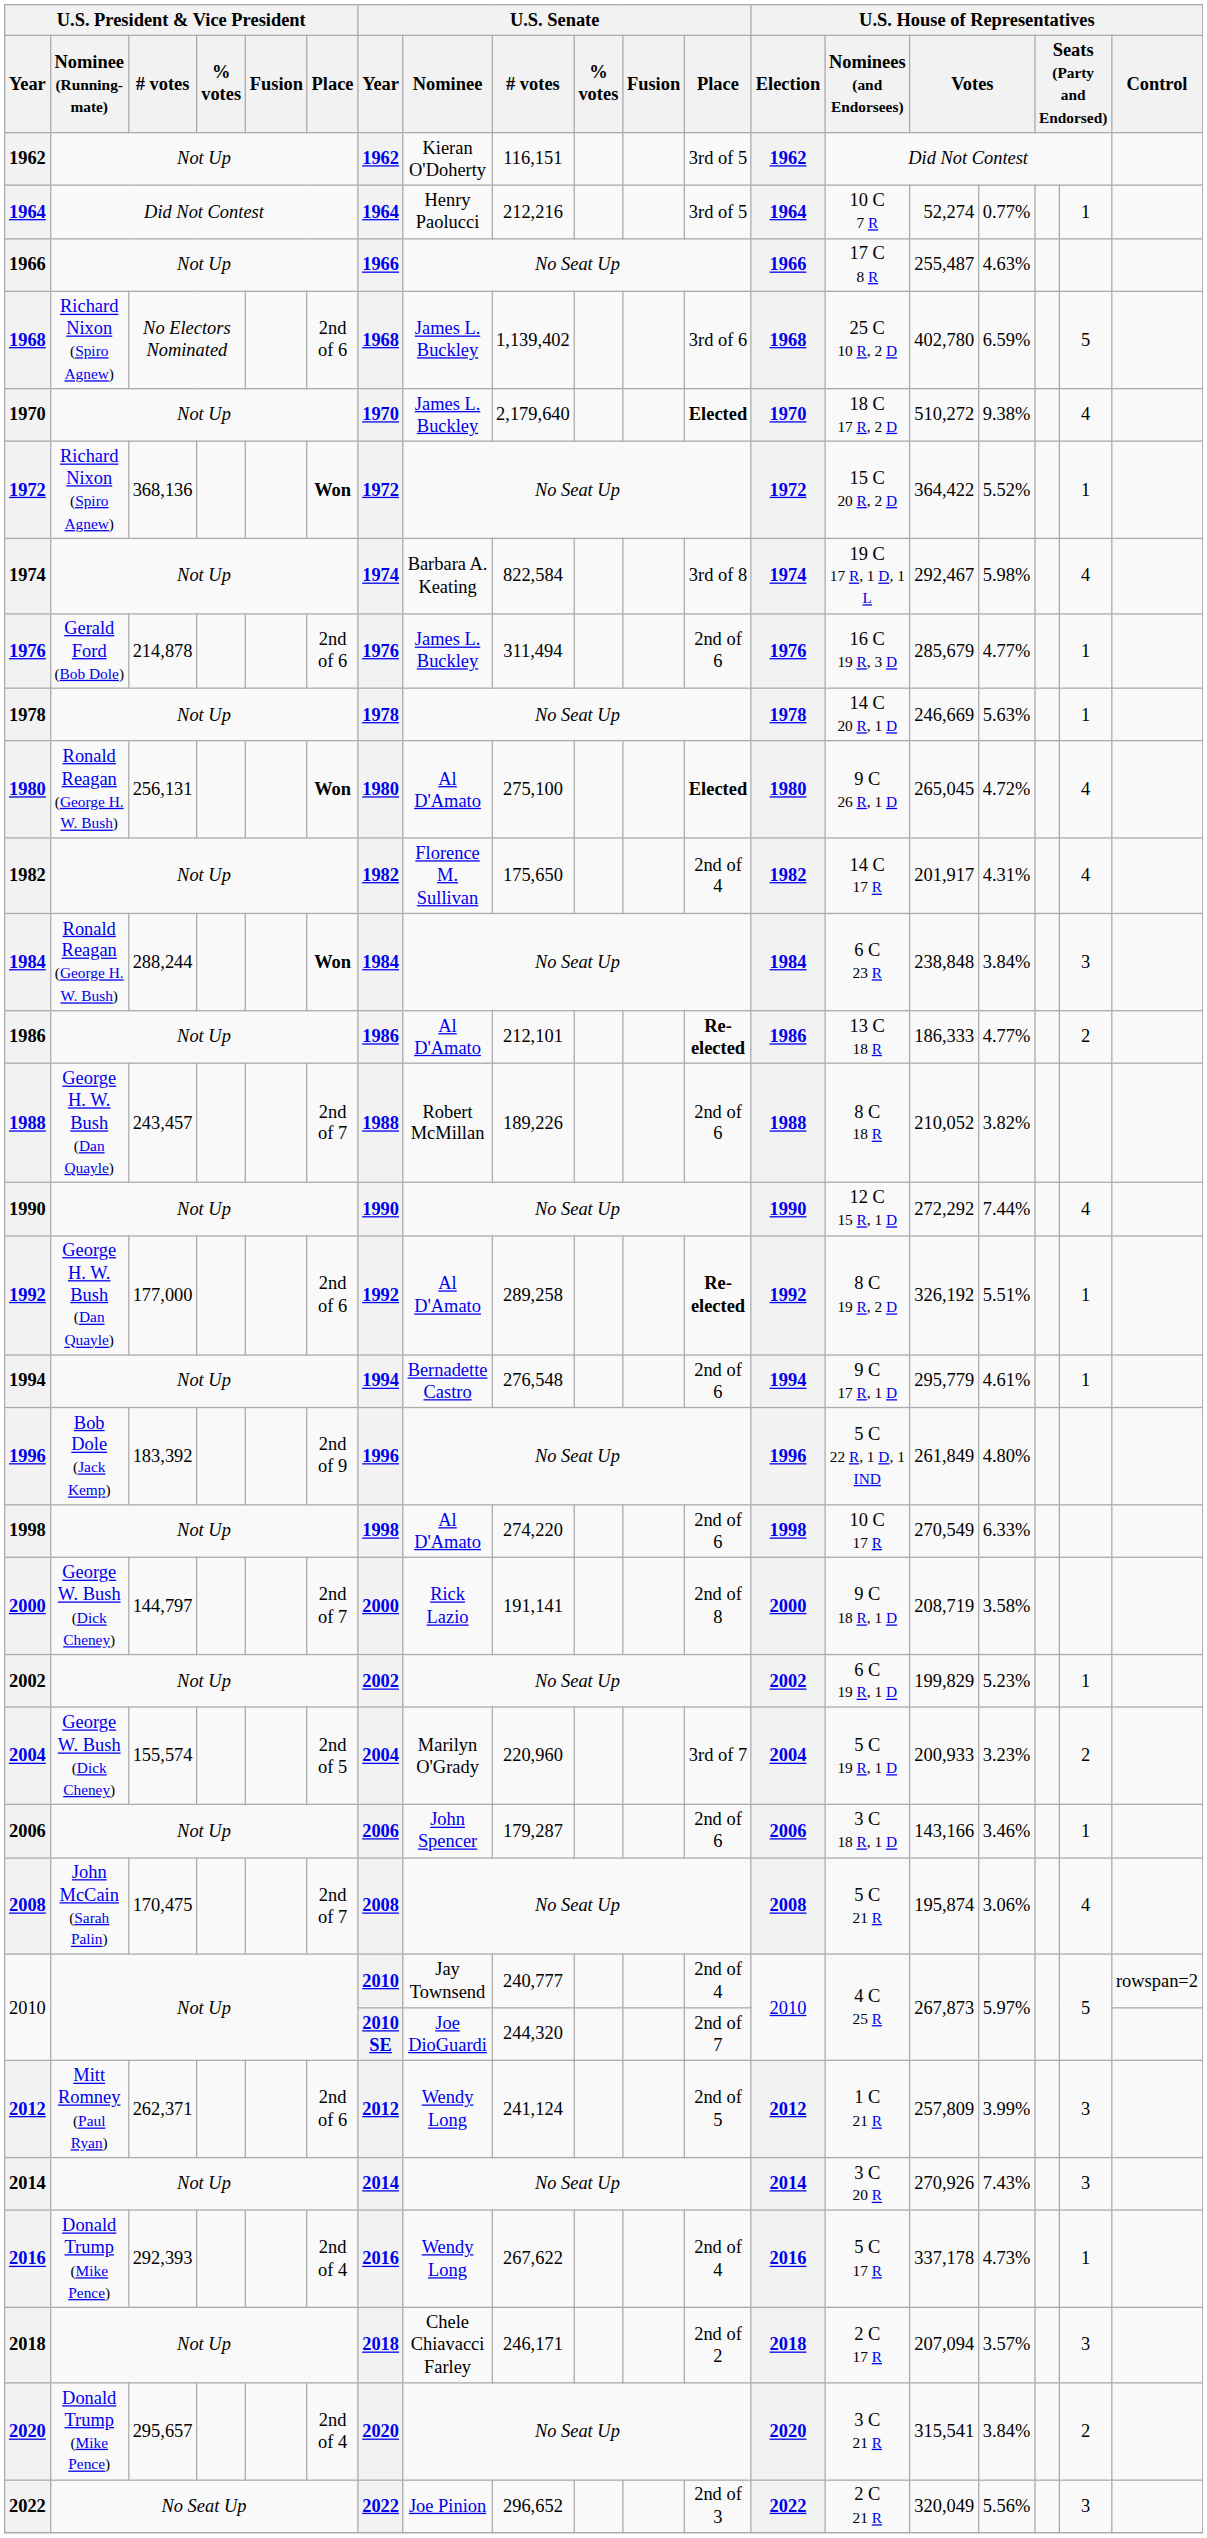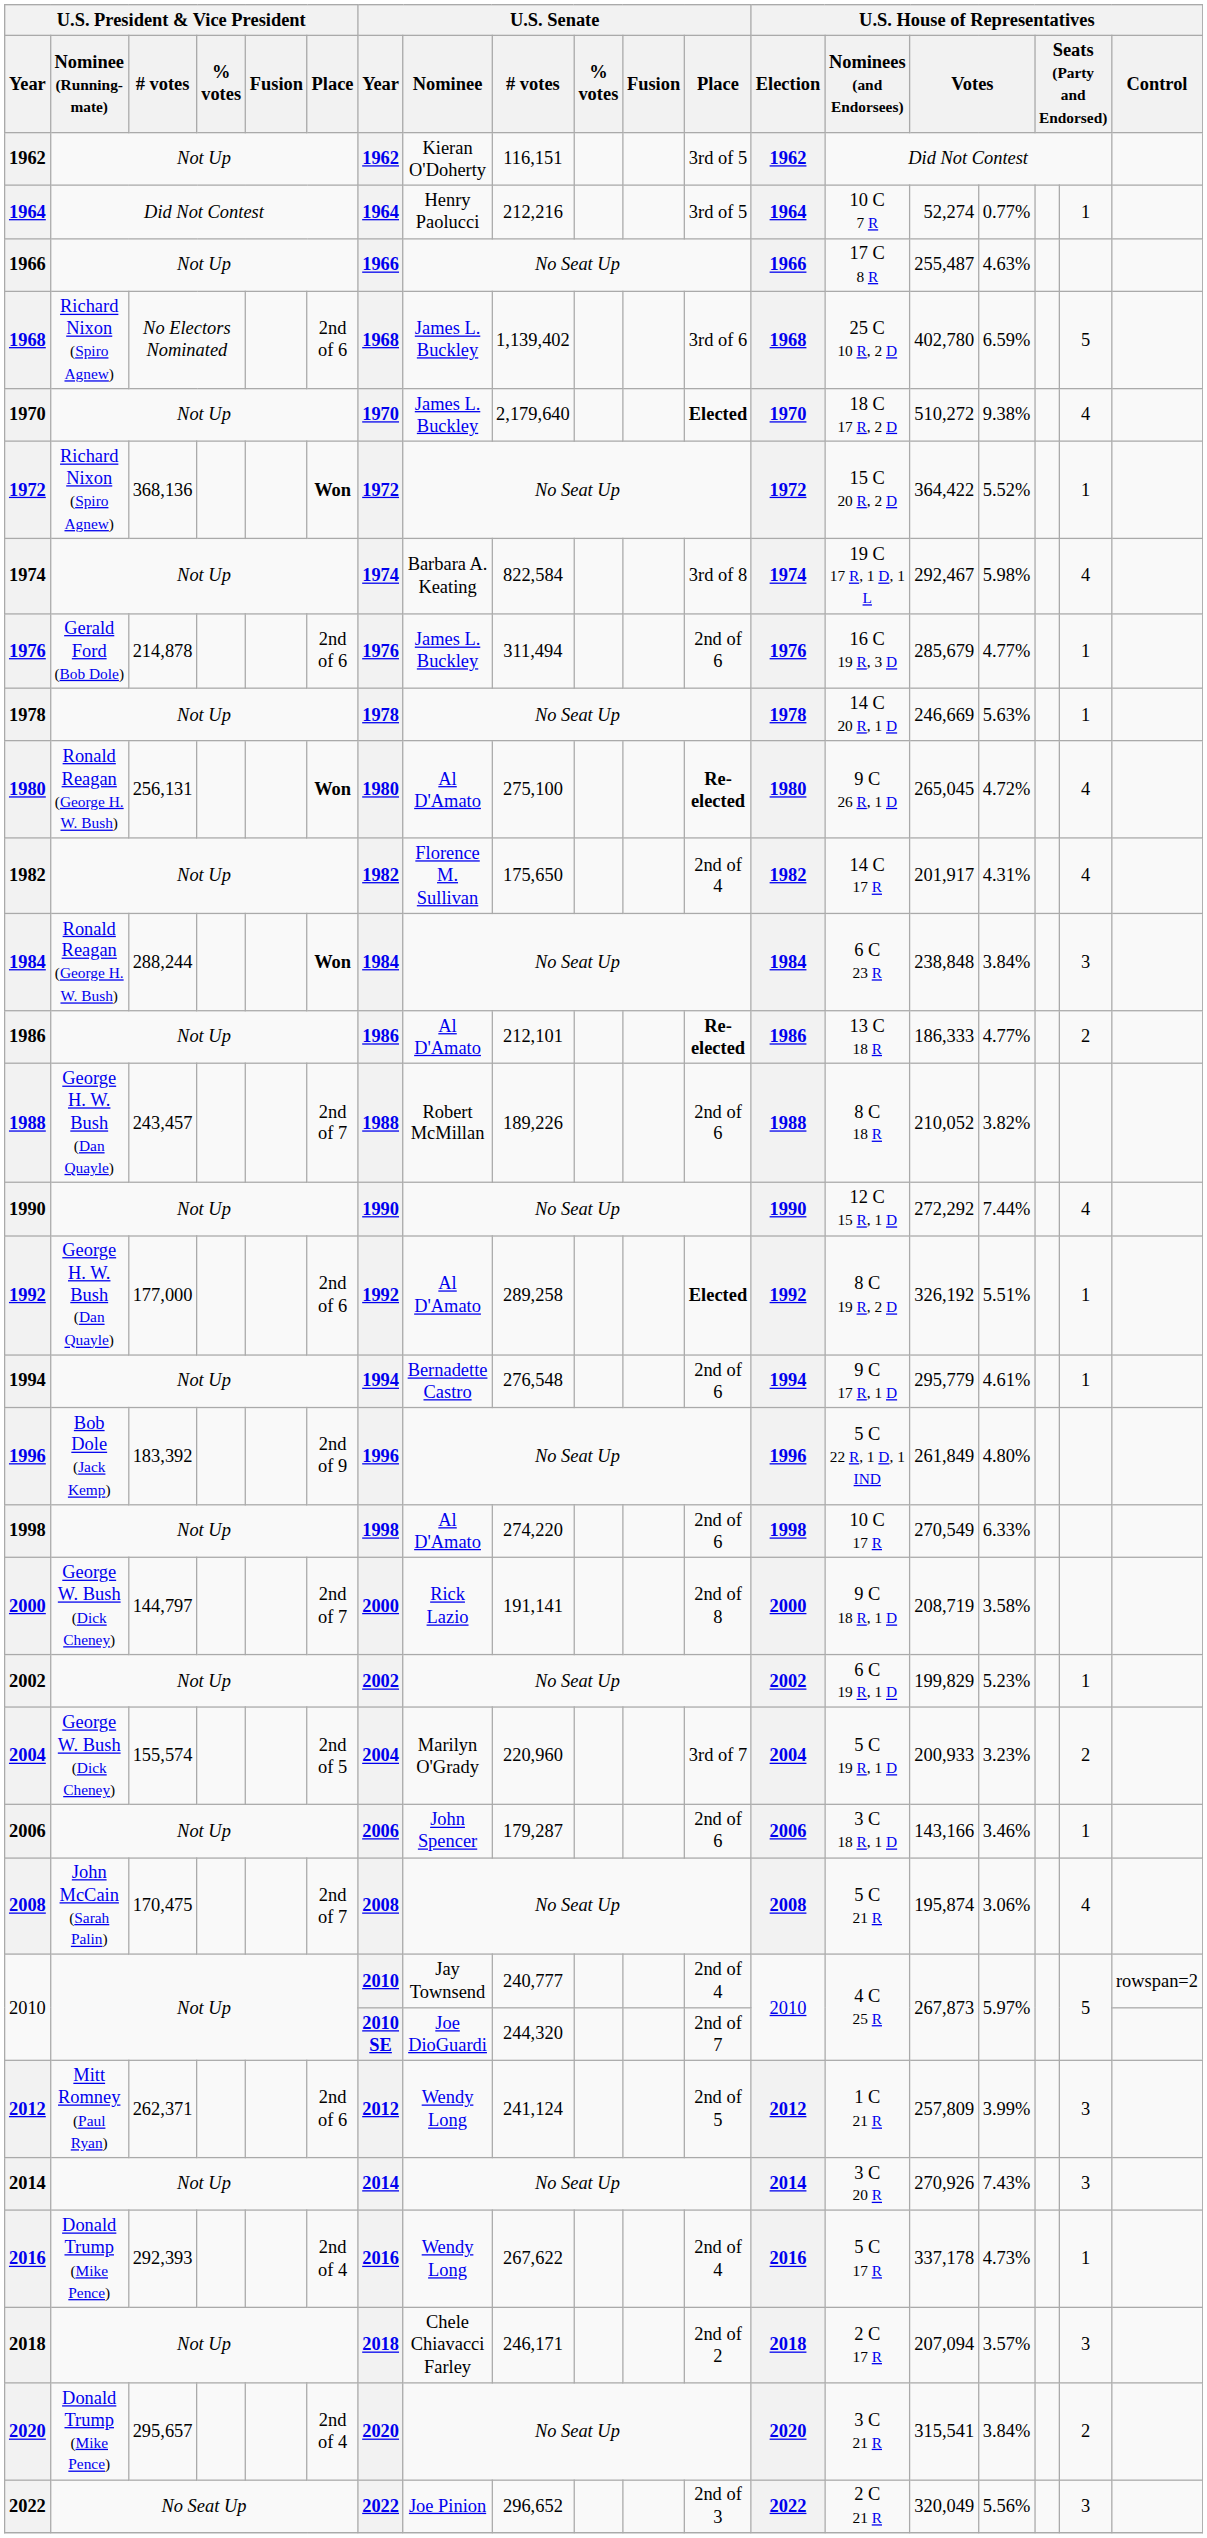(718, 789) Elected -> (718, 789) Re-elected
(718, 1295) Re-elected -> (718, 1295) Elected
